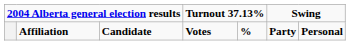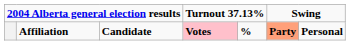(198, 31) no background -> (198, 31) pink background
(283, 31) no background -> (283, 31) lightsalmon background
